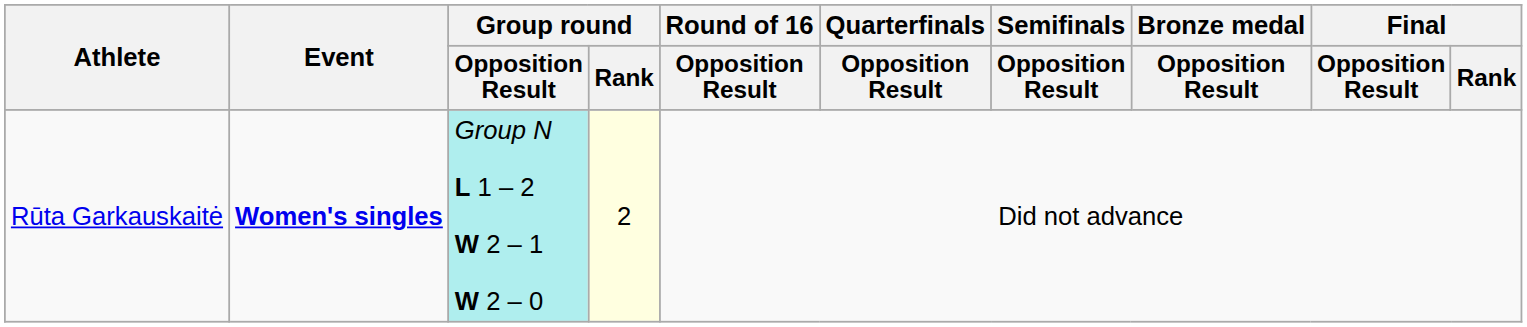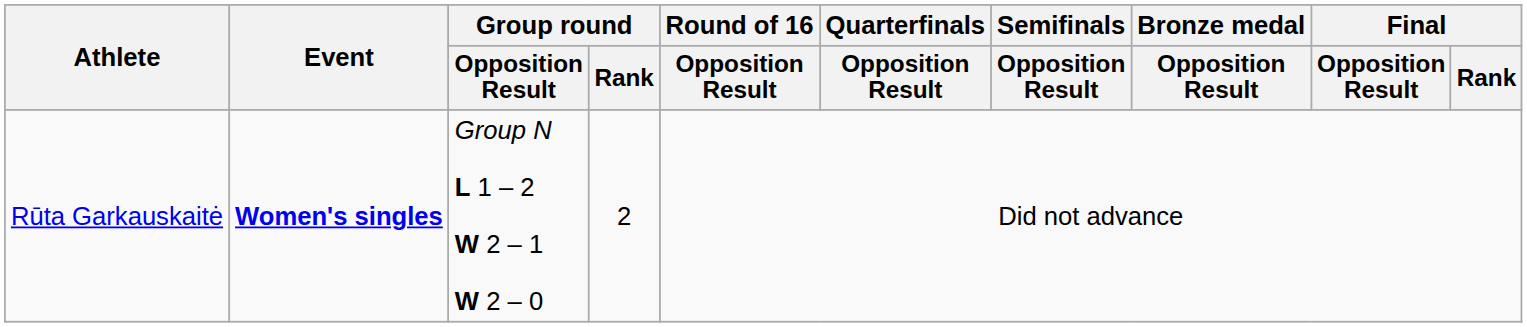(503, 216) paleturquoise background -> (503, 216) no background
(624, 216) lightyellow background -> (624, 216) no background
